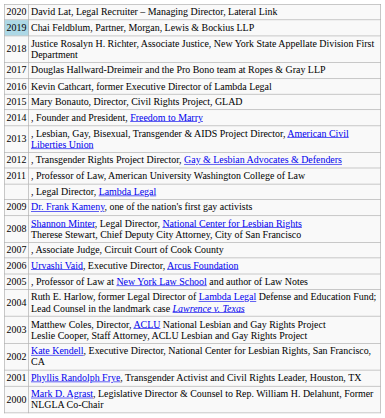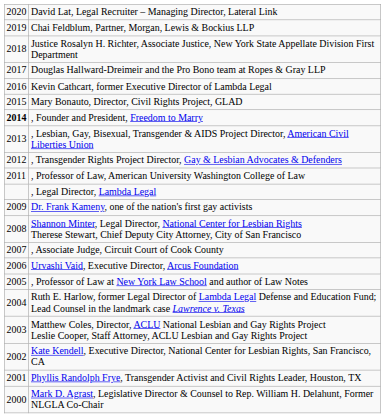(17, 28) lightblue background -> (17, 28) no background
(17, 117) normal -> (17, 117) bold
